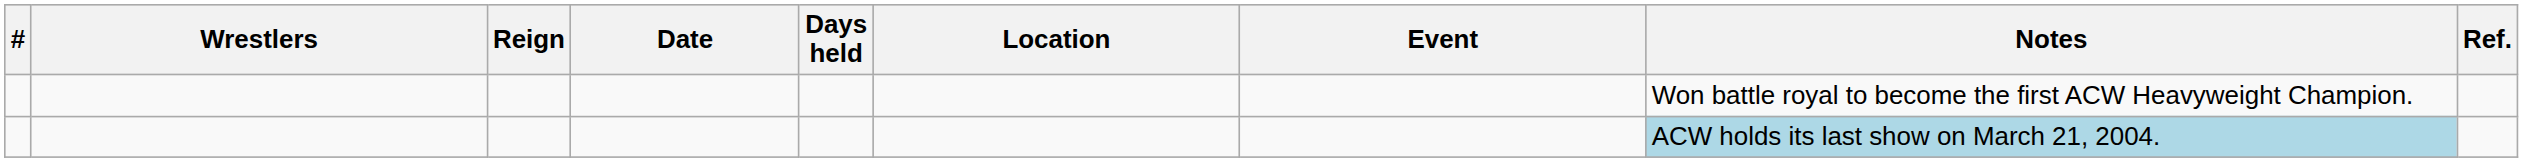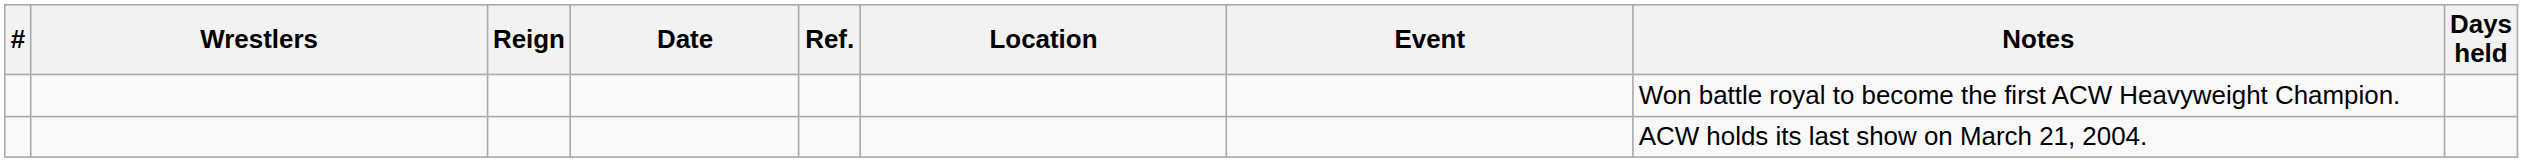columns swapped: (836, 39) <-> (2487, 39)
(1906, 136) lightblue background -> (1893, 136) no background
